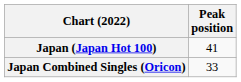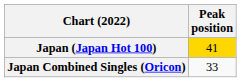(212, 47) no background -> (212, 47) gold background
